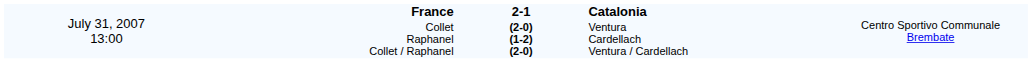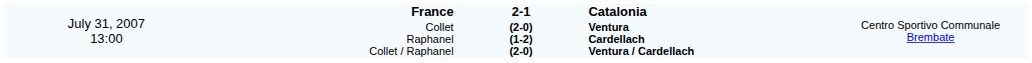(638, 39) normal -> (641, 39) bold
